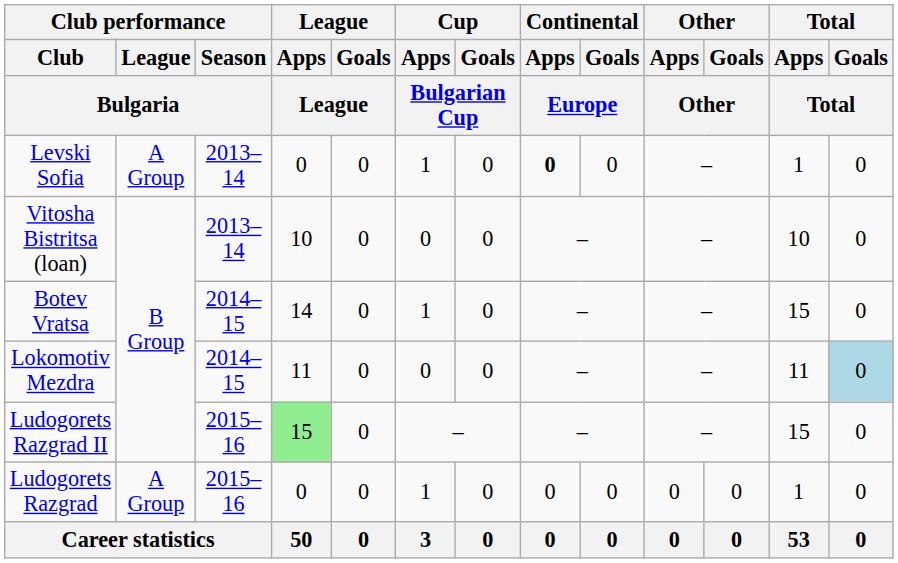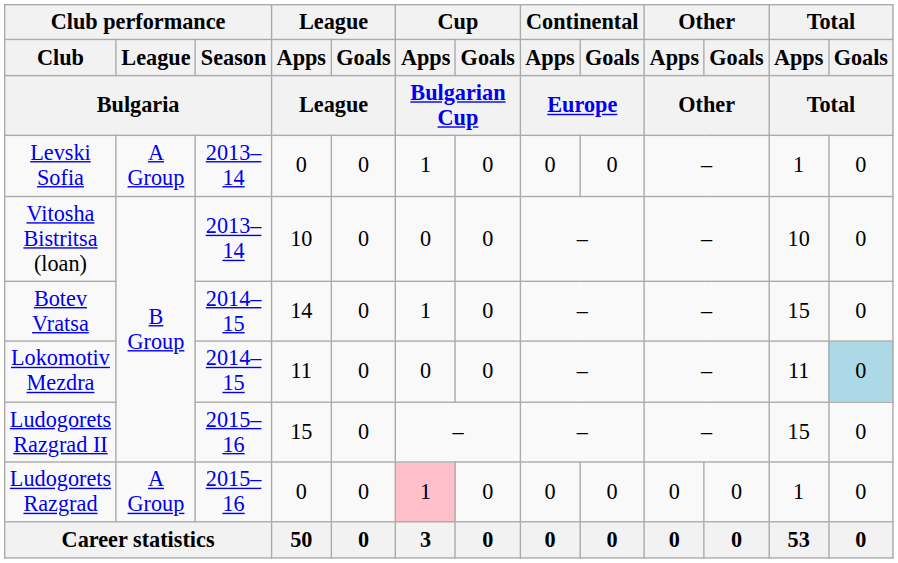(550, 165) bold -> (550, 165) normal
(301, 431) lightgreen background -> (301, 431) no background
(426, 491) no background -> (426, 491) pink background
